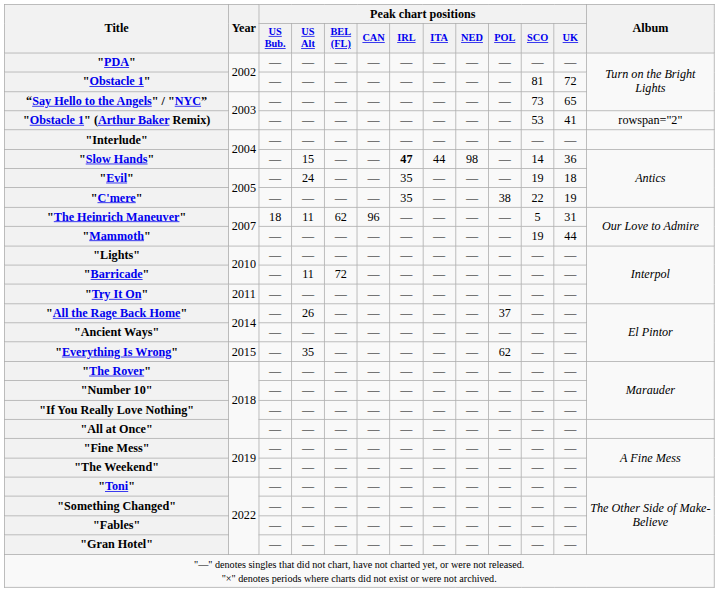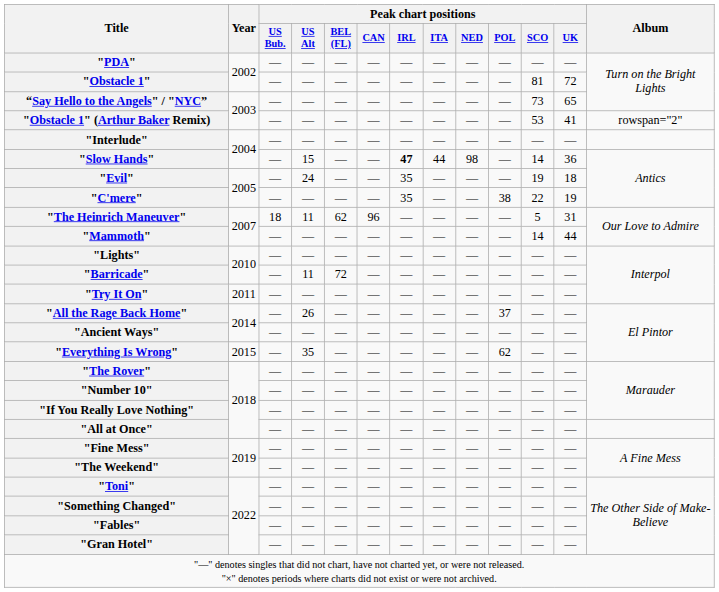(538, 236) 19 -> (538, 236) 14
